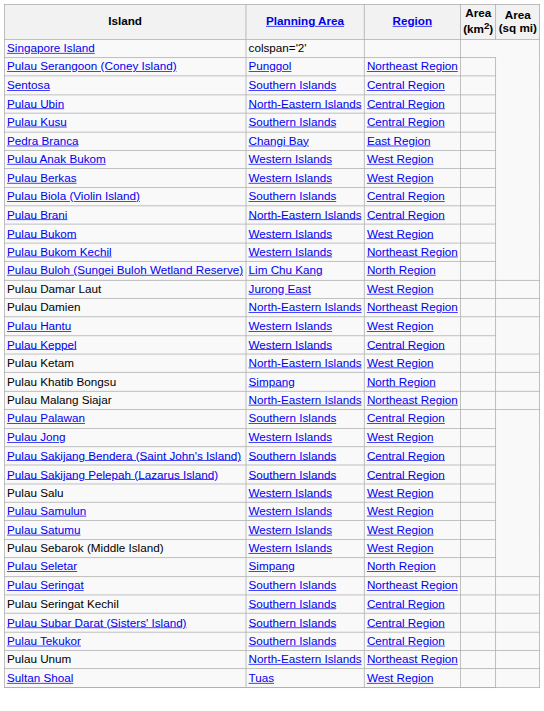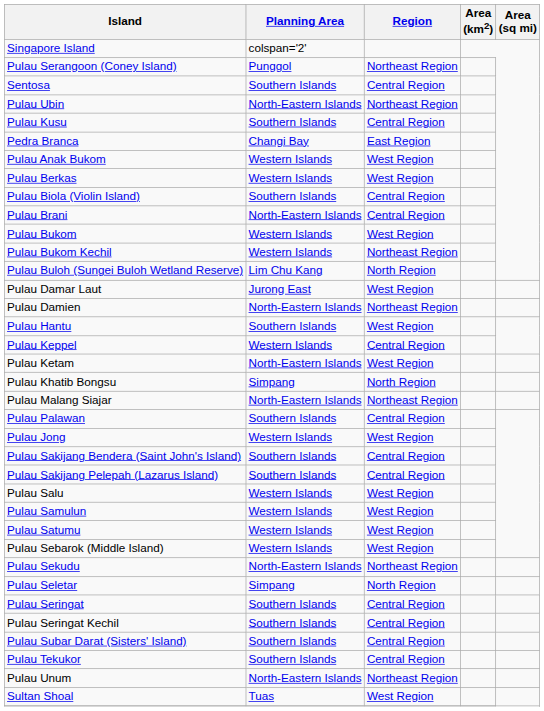(406, 104) Central Region -> (412, 104) Northeast Region
(290, 326) Western Islands -> (292, 326) Southern Islands
+ row: (43, 567)
(412, 585) Northeast Region -> (406, 604) Central Region
